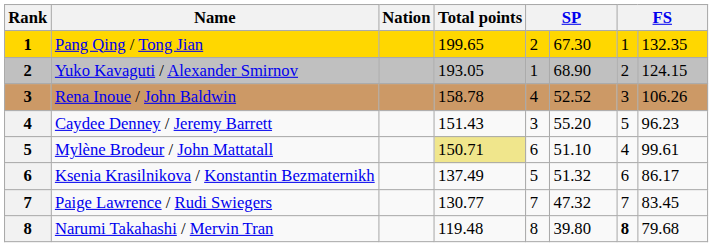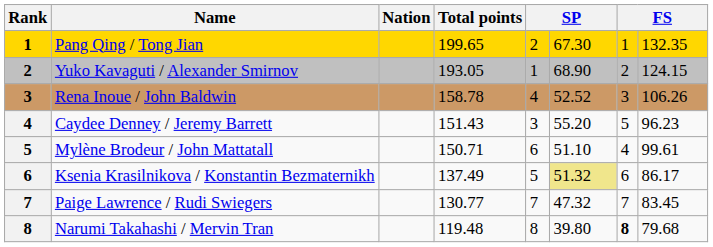(461, 149) khaki background -> (461, 149) no background
(572, 176) no background -> (572, 176) khaki background
